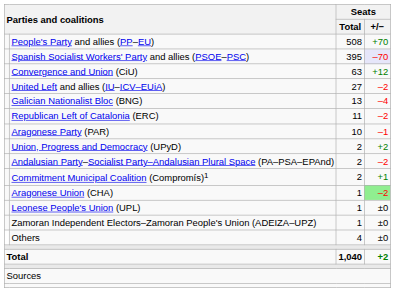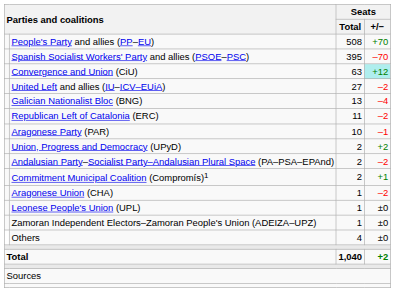(380, 57) lavender background -> (380, 57) no background
(380, 72) no background -> (380, 72) paleturquoise background
(383, 193) lightgreen background -> (383, 193) no background
